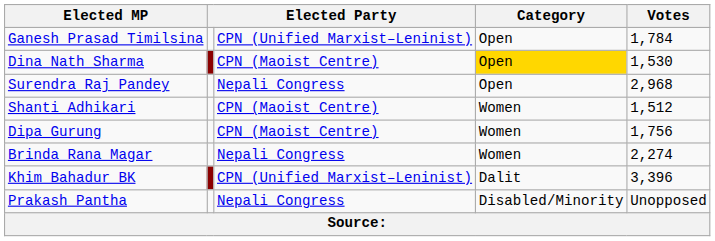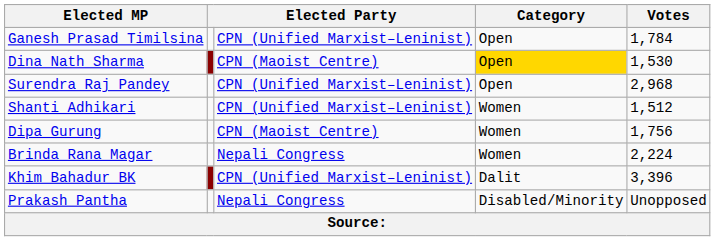(281, 85) Nepali Congress -> (345, 85) CPN (Unified Marxist–Leninist)
(298, 108) CPN (Maoist Centre) -> (345, 108) CPN (Unified Marxist–Leninist)
(651, 155) 2,274 -> (651, 155) 2,224
